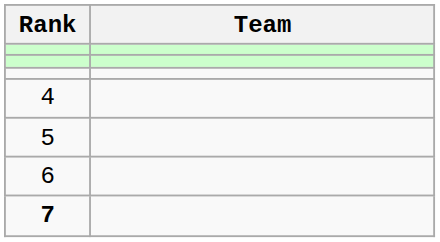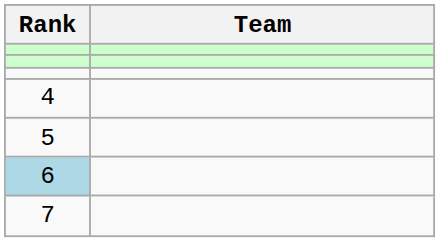(48, 176) no background -> (48, 176) lightblue background
(48, 216) bold -> (48, 216) normal
